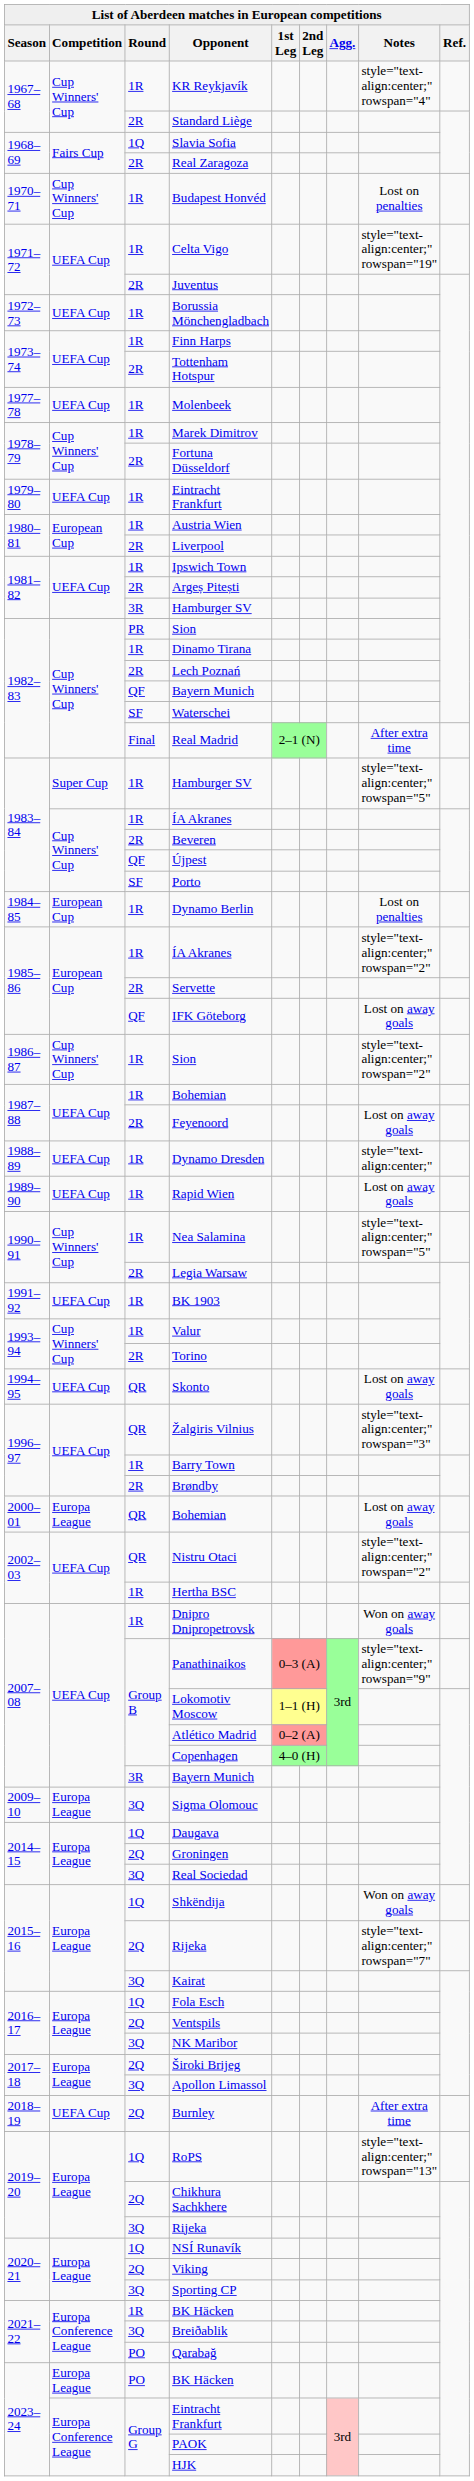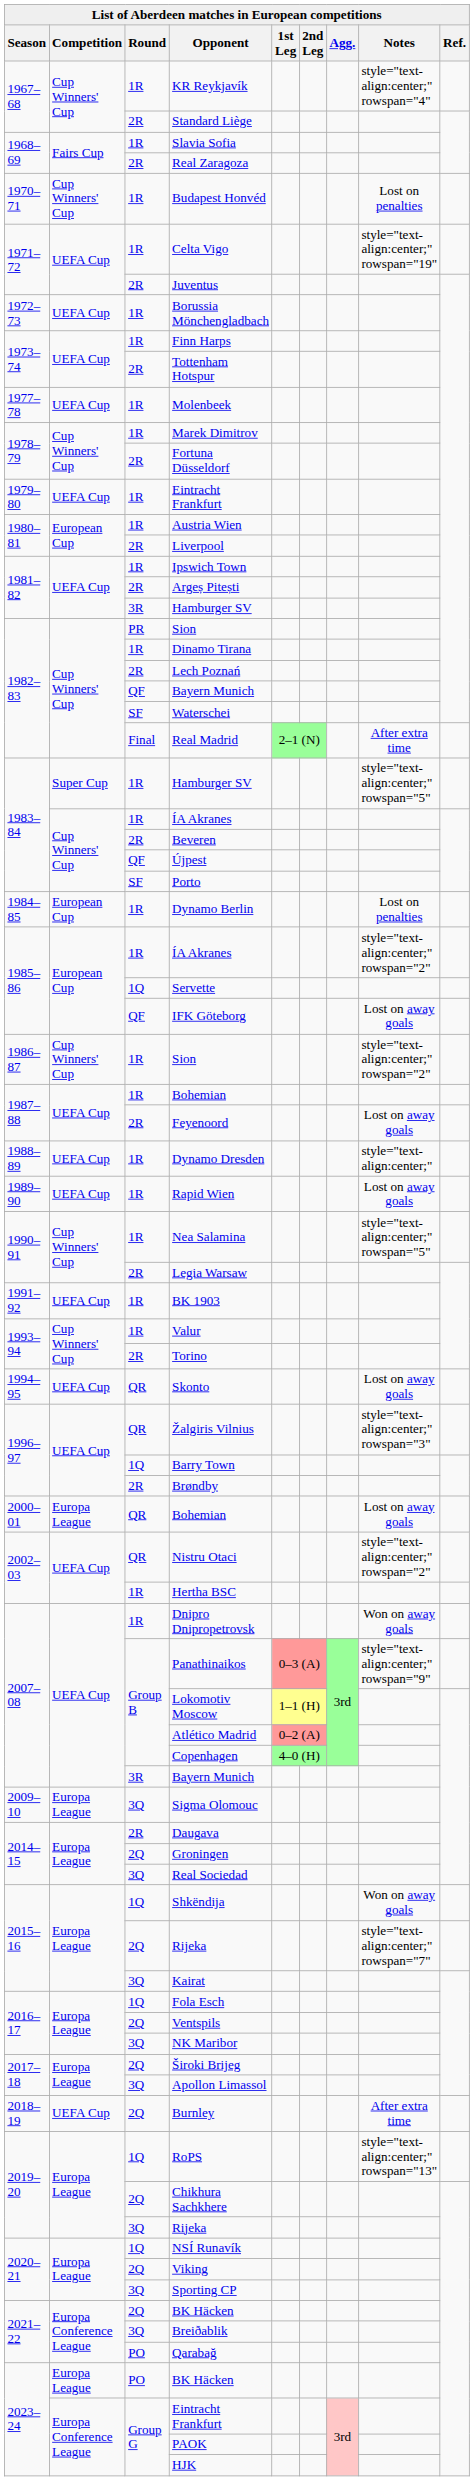(136, 142) 1Q -> (136, 142) 1R
(136, 988) 2R -> (136, 988) 1Q
(136, 1465) 1R -> (136, 1465) 1Q
(136, 1832) 1Q -> (136, 1832) 2R
(136, 2310) 1R -> (136, 2310) 2Q
